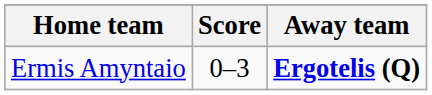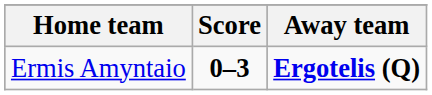(230, 67) normal -> (230, 67) bold
